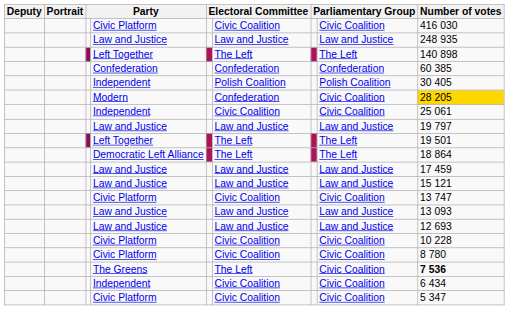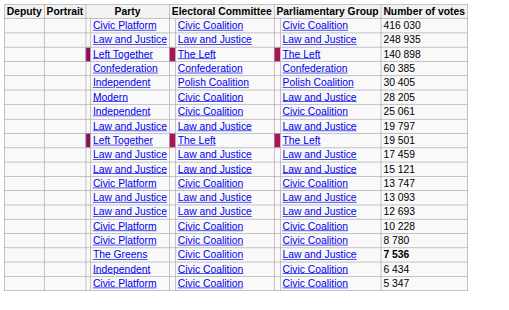(247, 97) Confederation -> (210, 97) Civic Coalition
(352, 97) Civic Coalition -> (320, 97) Law and Justice
(436, 97) gold background -> (399, 97) no background
- row: (24, 155)
(233, 269) The Left -> (210, 255) Civic Coalition
(352, 269) Civic Coalition -> (320, 255) Law and Justice
